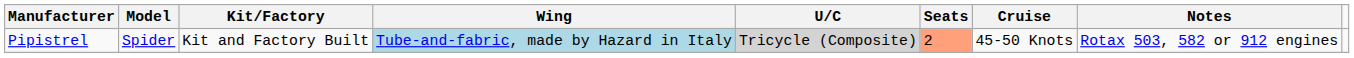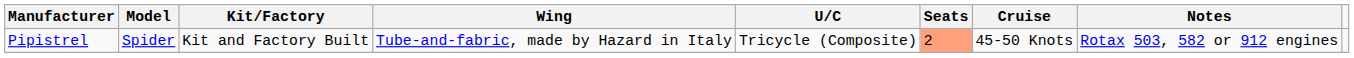(554, 41) lightblue background -> (554, 41) no background
(828, 41) lightgrey background -> (828, 41) no background
